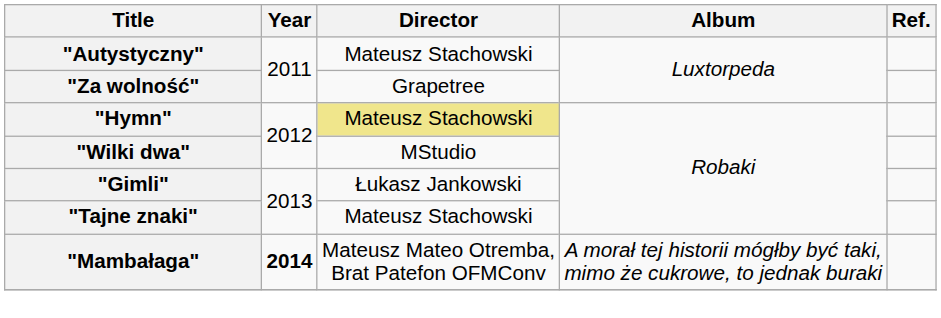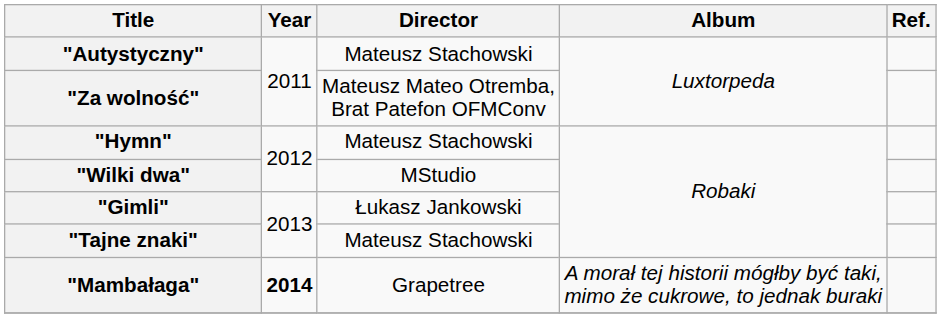(438, 86) Grapetree -> (438, 97) Mateusz Mateo Otremba, Brat Patefon OFMConv
(438, 119) khaki background -> (438, 142) no background
(438, 261) Mateusz Mateo Otremba, Brat Patefon OFMConv -> (438, 284) Grapetree
